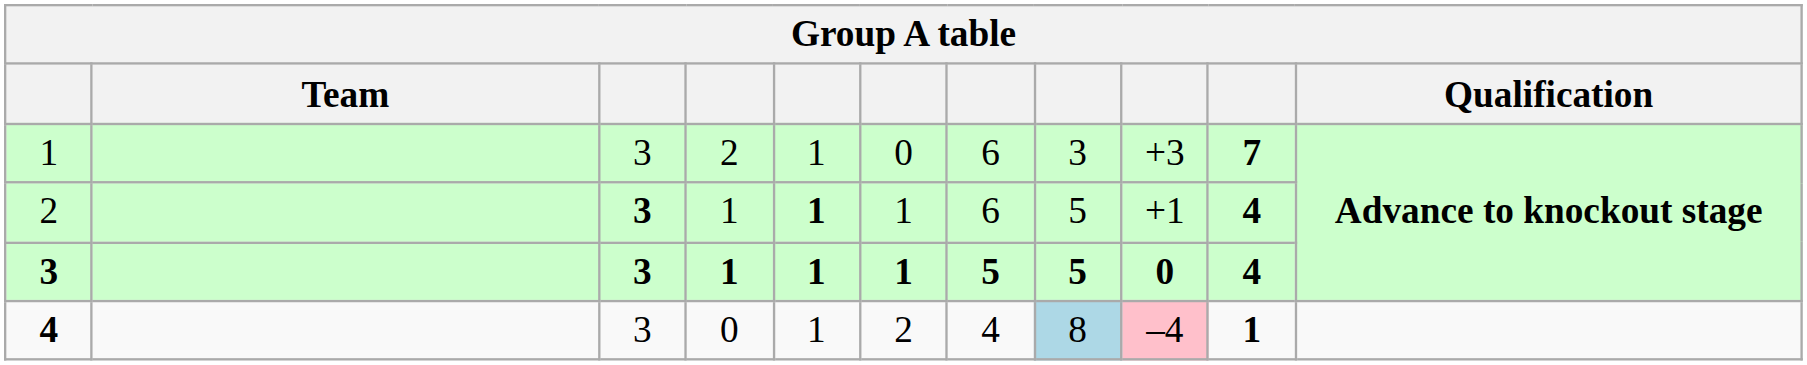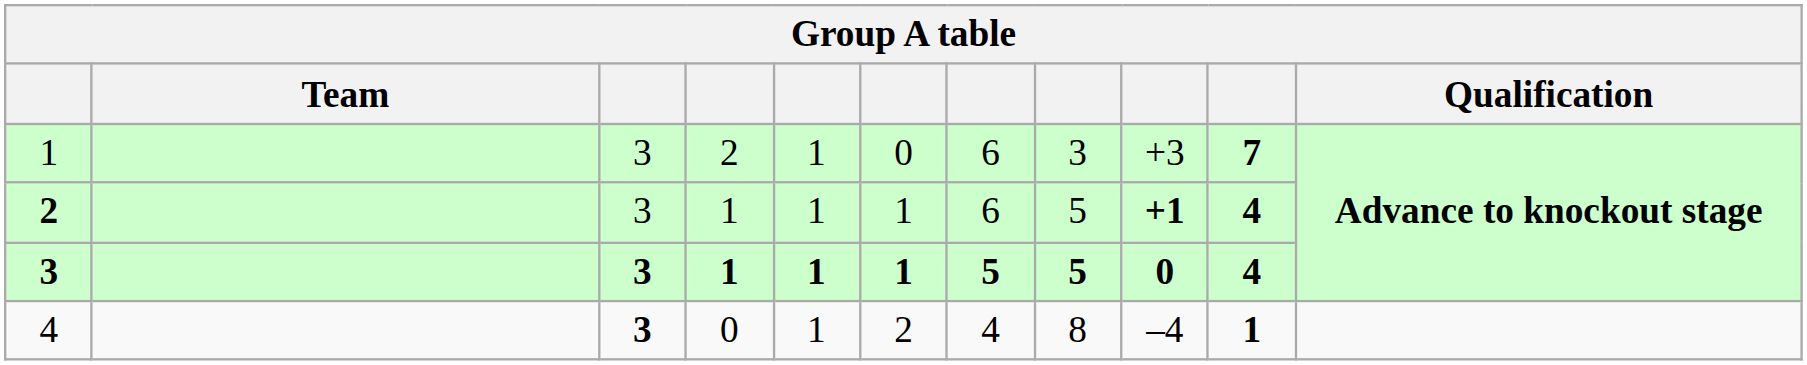(49, 211) normal -> (49, 211) bold
(642, 211) bold -> (642, 211) normal
(816, 211) bold -> (816, 211) normal
(1165, 211) normal -> (1165, 211) bold
(49, 329) bold -> (49, 329) normal
(642, 329) normal -> (642, 329) bold
(1078, 329) lightblue background -> (1078, 329) no background
(1165, 329) pink background -> (1165, 329) no background
